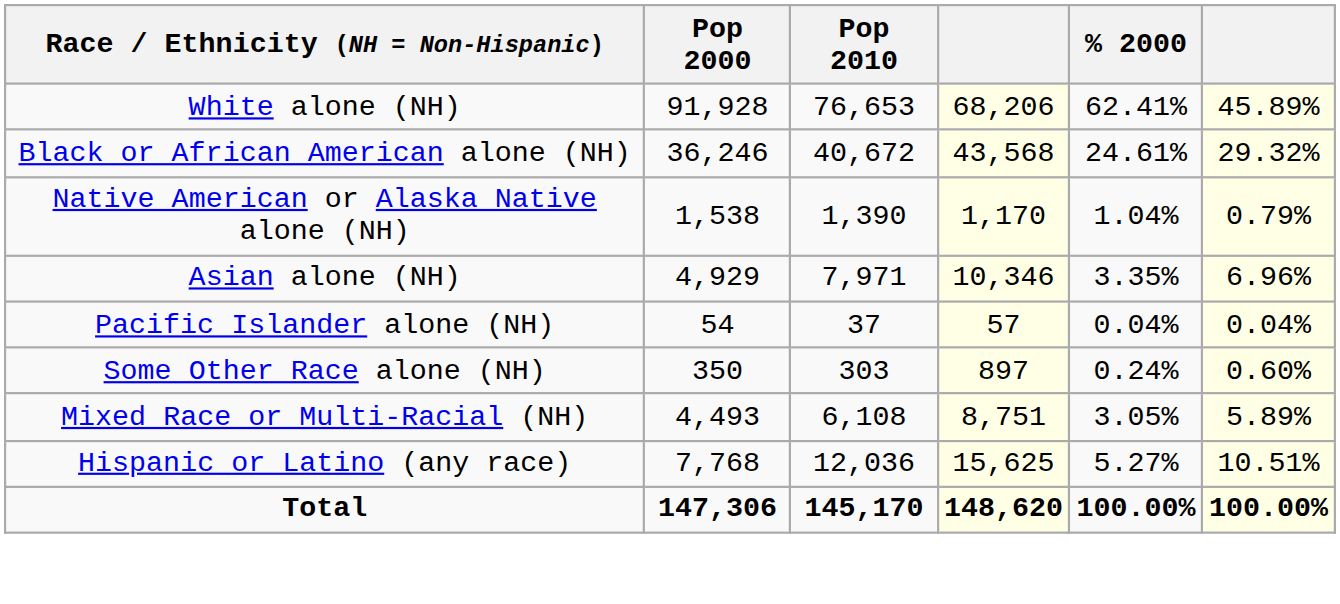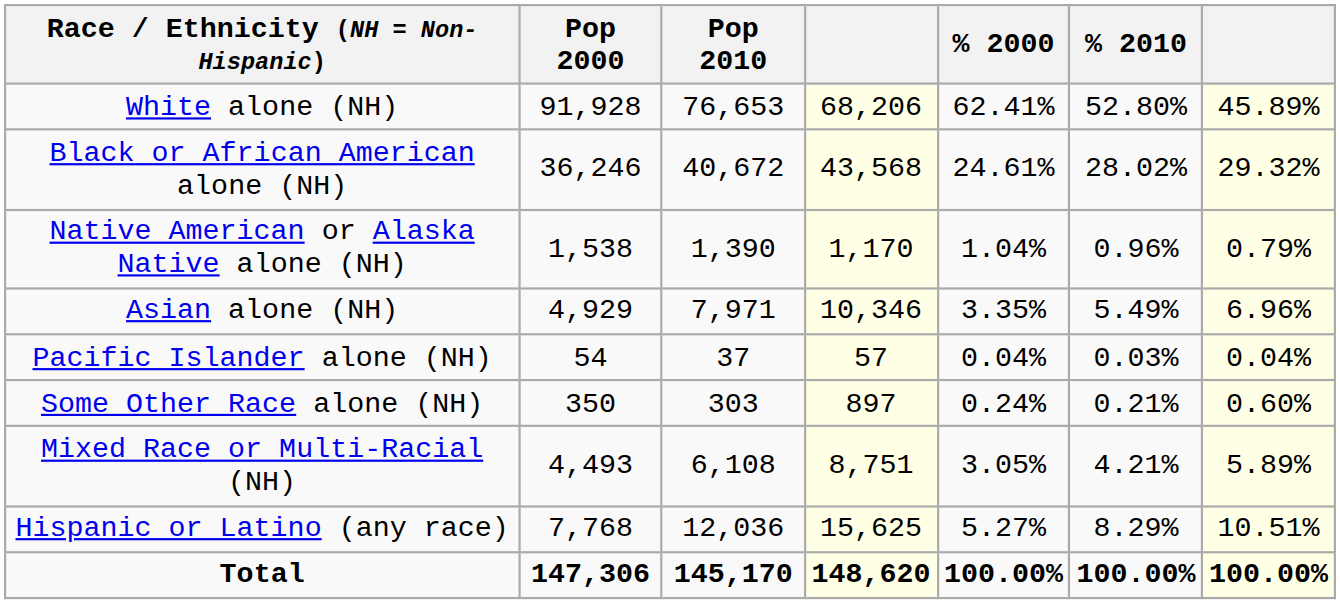+ column: (1136, 45)
